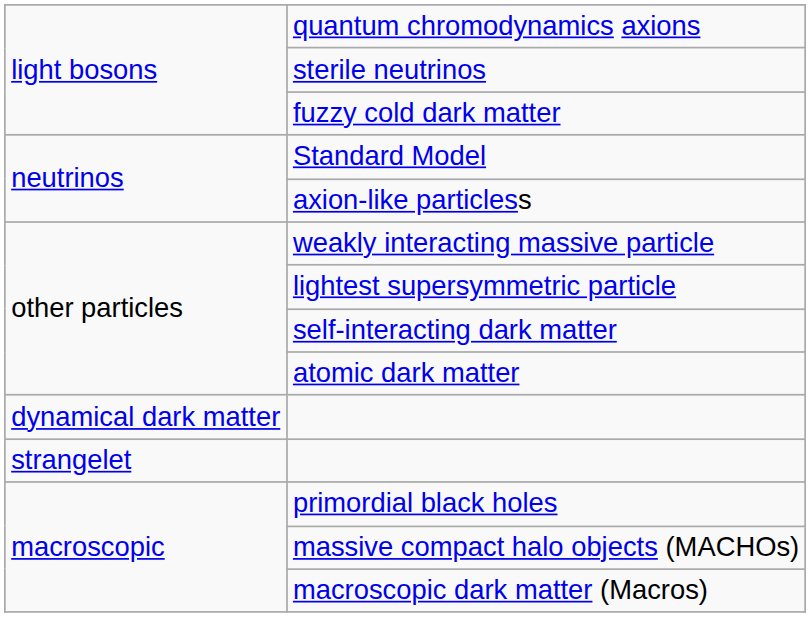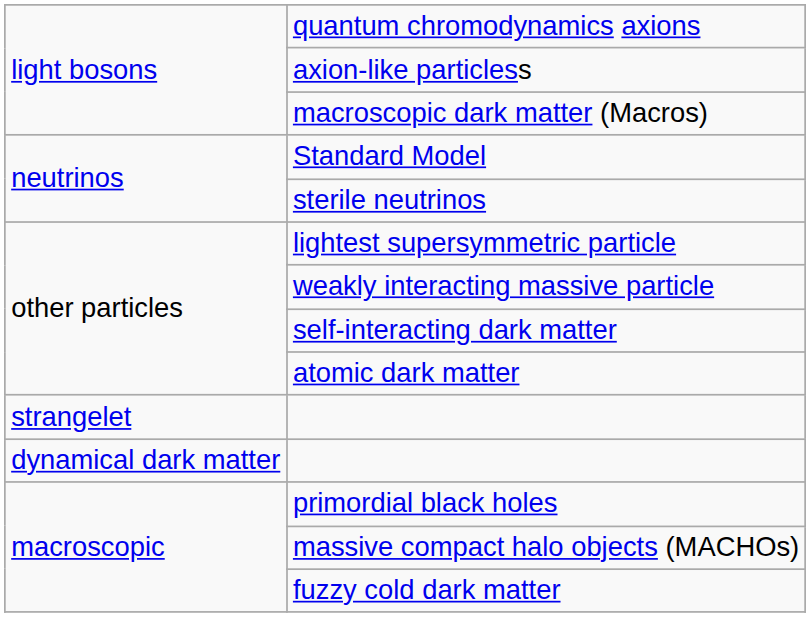(389, 69) sterile neutrinos -> (412, 69) axion-like particless
(427, 112) fuzzy cold dark matter -> (500, 112) macroscopic dark matter (Macros)
(412, 199) axion-like particless -> (389, 199) sterile neutrinos
(504, 243) weakly interacting massive particle -> (484, 243) lightest supersymmetric particle
(484, 286) lightest supersymmetric particle -> (504, 286) weakly interacting massive particle
(146, 416) dynamical dark matter -> (71, 416) strangelet
(71, 460) strangelet -> (146, 460) dynamical dark matter
(500, 590) macroscopic dark matter (Macros) -> (427, 590) fuzzy cold dark matter
